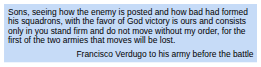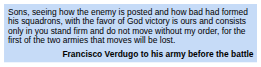(165, 54) normal -> (158, 54) bold
